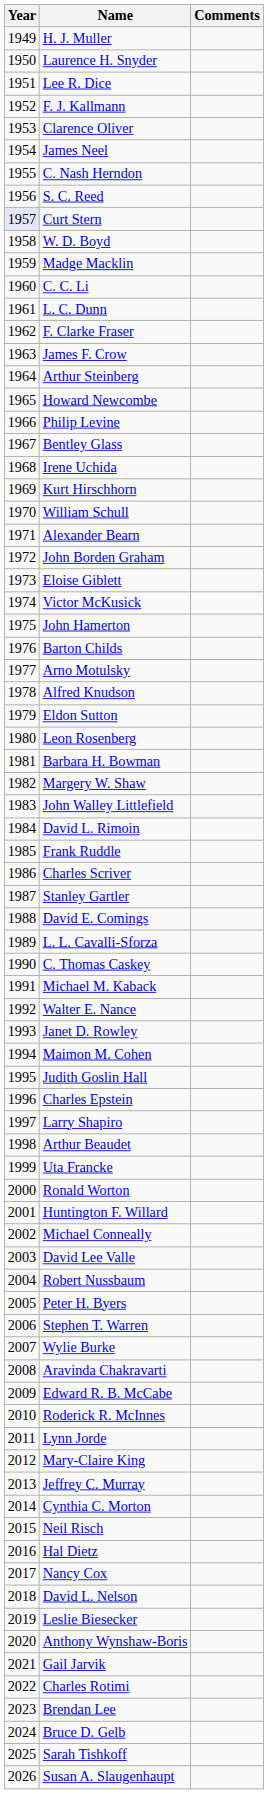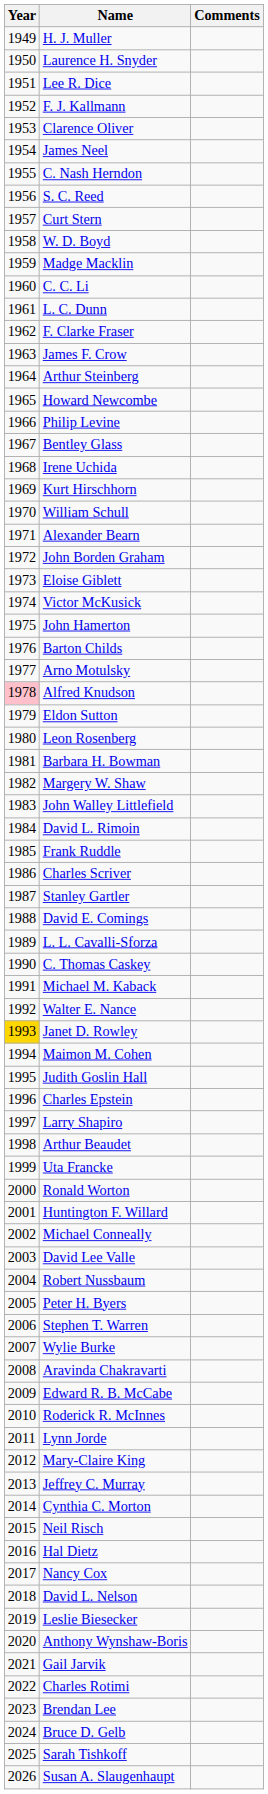(22, 219) lavender background -> (22, 219) no background
(22, 693) no background -> (22, 693) pink background
(22, 1032) no background -> (22, 1032) gold background
